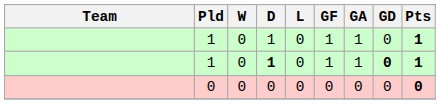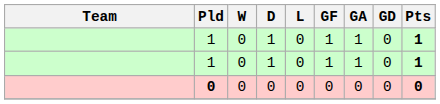(271, 63) bold -> (271, 63) normal
(387, 63) bold -> (387, 63) normal
(211, 87) normal -> (211, 87) bold
